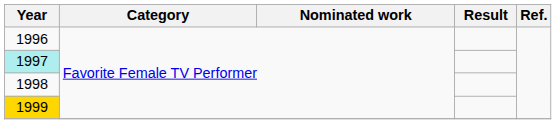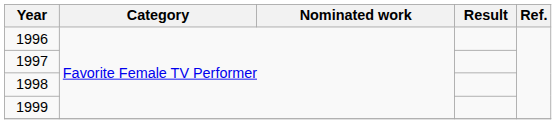(32, 61) paleturquoise background -> (32, 61) no background
(32, 107) gold background -> (32, 107) no background
